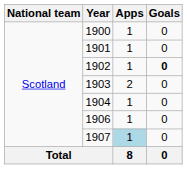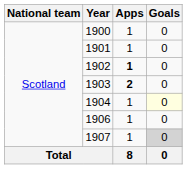(130, 66) normal -> (130, 66) bold
(164, 66) bold -> (164, 66) normal
(130, 84) normal -> (130, 84) bold
(164, 102) no background -> (164, 102) lightyellow background
(130, 137) lightblue background -> (130, 137) no background
(164, 137) no background -> (164, 137) lightgrey background
